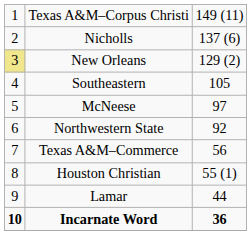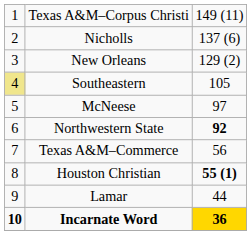(15, 60) khaki background -> (15, 60) no background
(15, 83) no background -> (15, 83) khaki background
(220, 128) normal -> (220, 128) bold
(220, 173) normal -> (220, 173) bold
(220, 219) no background -> (220, 219) gold background
